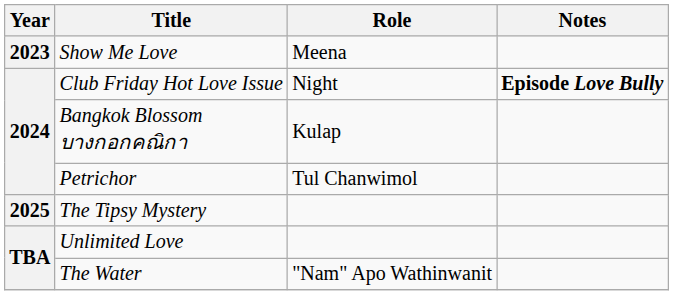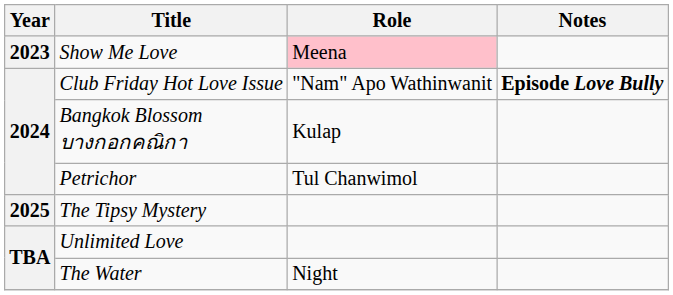(319, 52) no background -> (319, 52) pink background
(315, 83) Night -> (392, 83) "Nam" Apo Wathinwanit
(392, 273) "Nam" Apo Wathinwanit -> (315, 273) Night
